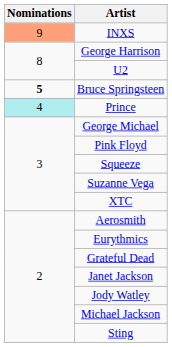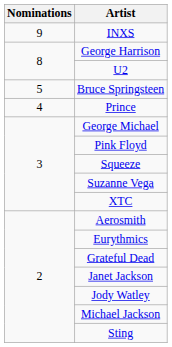(39, 32) lightsalmon background -> (39, 32) no background
(39, 88) bold -> (39, 88) normal
(39, 107) paleturquoise background -> (39, 107) no background
